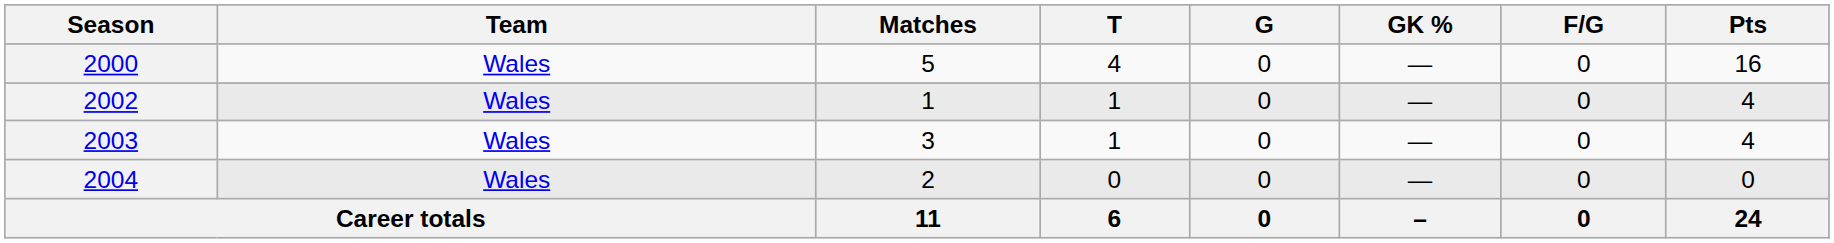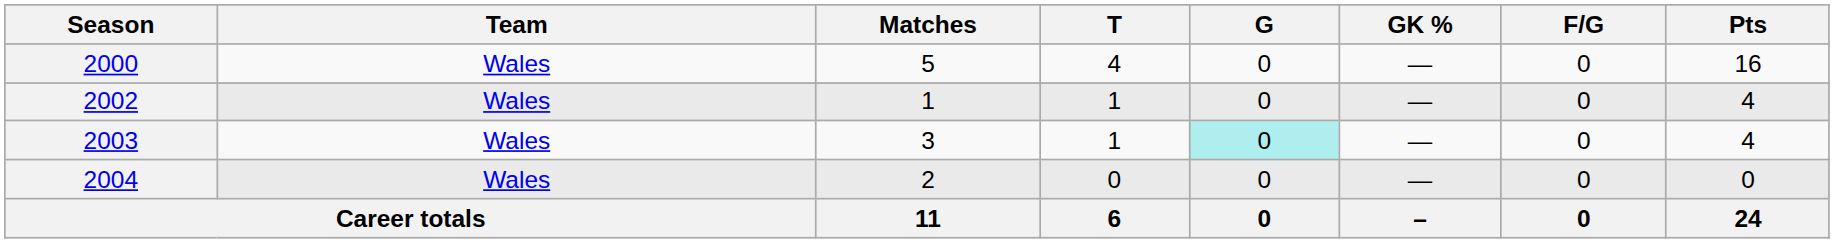(1264, 141) no background -> (1264, 141) paleturquoise background
